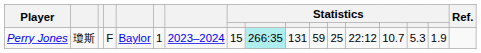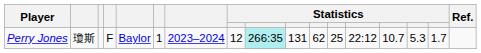(236, 38) 15 -> (236, 38) 12
(319, 38) 59 -> (319, 38) 62
(439, 38) 1.9 -> (439, 38) 1.7
